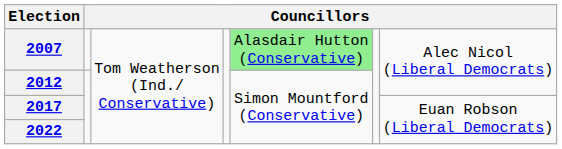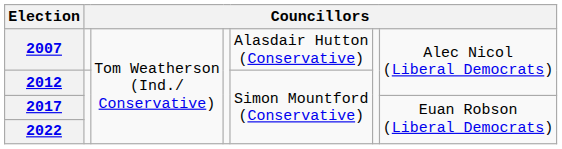(301, 50) lightgreen background -> (301, 50) no background
